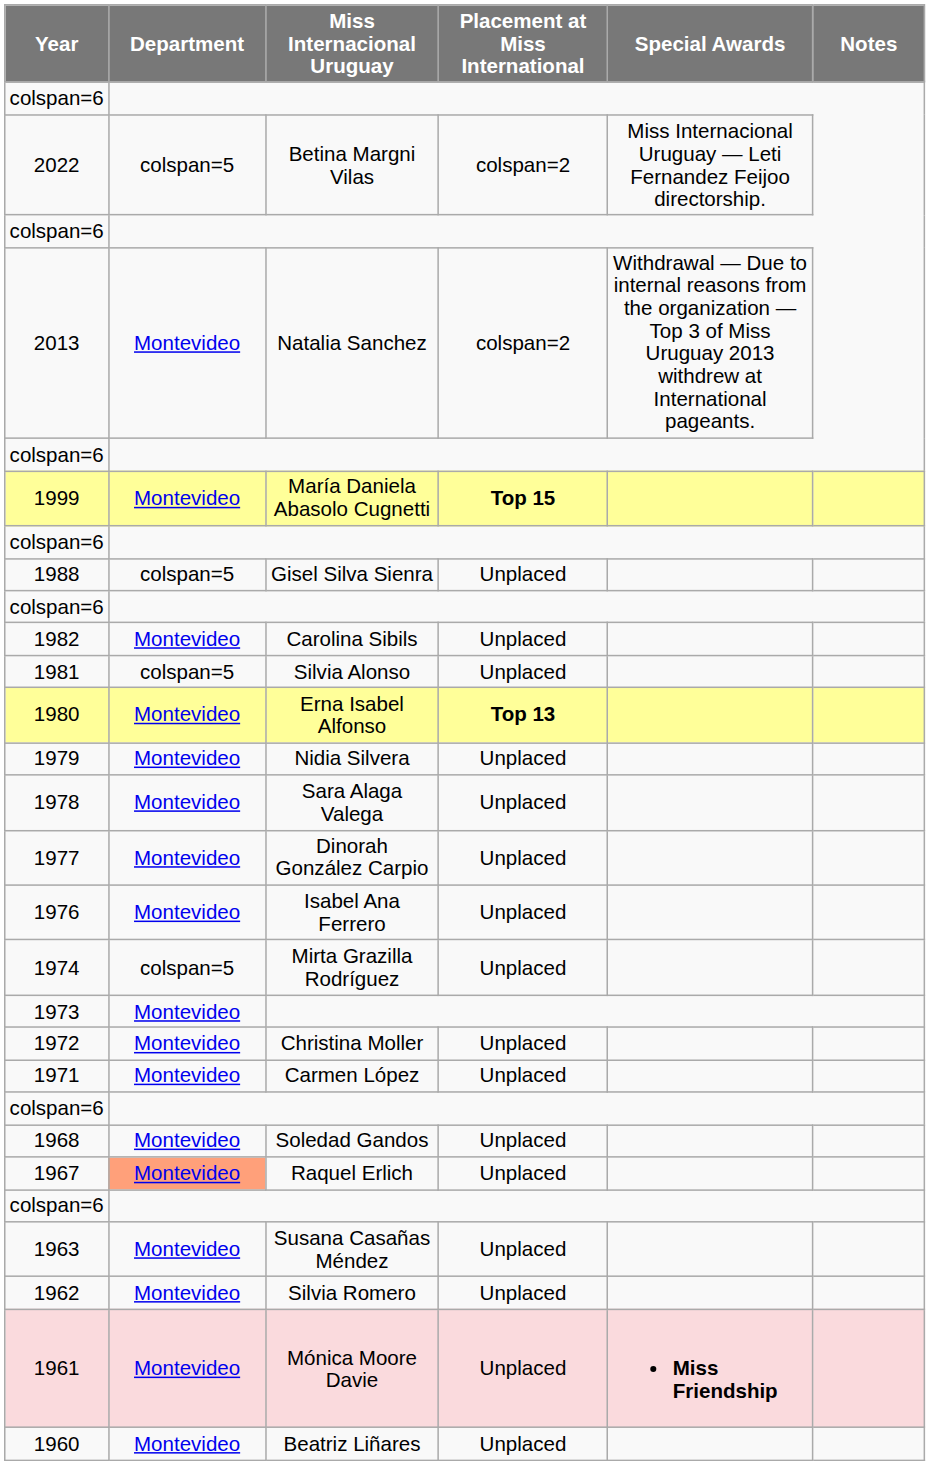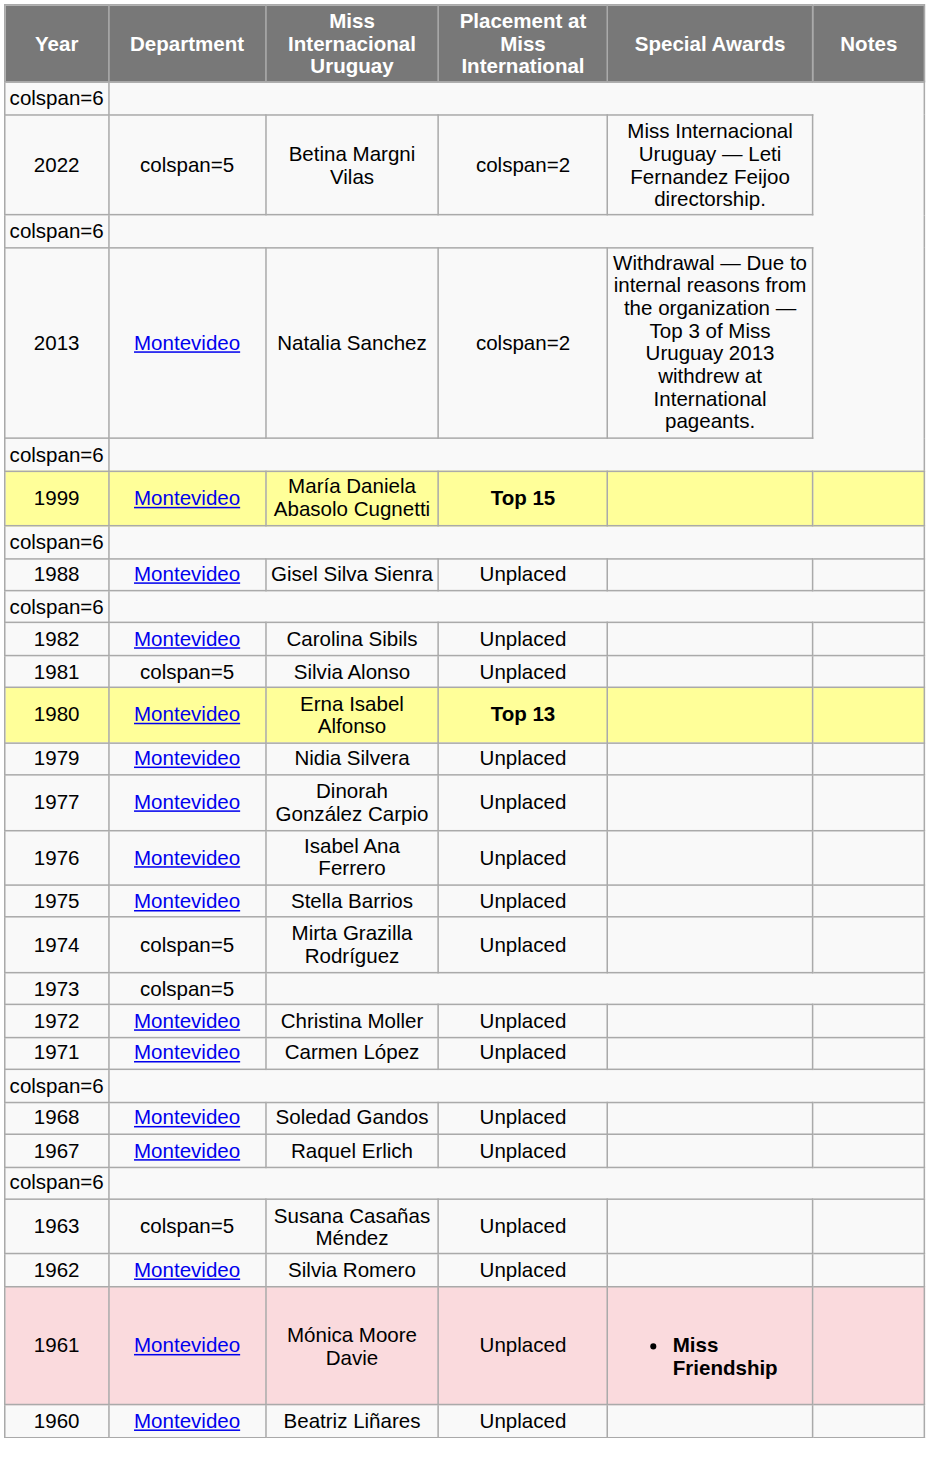(187, 574) colspan=5 -> (187, 574) Montevideo
- row: (57, 802)
+ row: (57, 901)
(187, 1011) Montevideo -> (187, 988) colspan=5
(187, 1173) lightsalmon background -> (187, 1150) no background
(187, 1249) Montevideo -> (187, 1226) colspan=5
